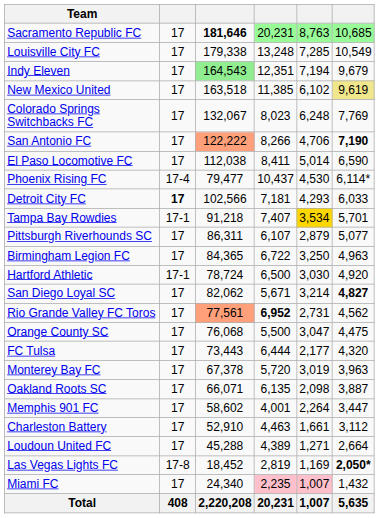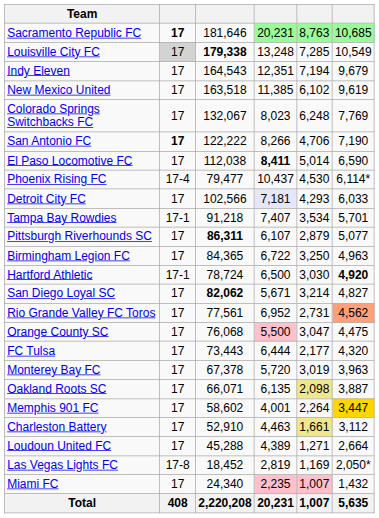(178, 33) normal -> (178, 33) bold
(225, 33) bold -> (225, 33) normal
(178, 52) no background -> (178, 52) lightgrey background
(225, 52) normal -> (225, 52) bold
(225, 71) lightgreen background -> (225, 71) no background
(353, 90) khaki background -> (353, 90) no background
(178, 141) normal -> (178, 141) bold
(225, 141) lightsalmon background -> (225, 141) no background
(353, 141) bold -> (353, 141) normal
(275, 160) normal -> (275, 160) bold
(178, 198) bold -> (178, 198) normal
(275, 198) no background -> (275, 198) lavender background
(314, 217) gold background -> (314, 217) no background
(225, 236) normal -> (225, 236) bold
(353, 274) normal -> (353, 274) bold
(225, 293) normal -> (225, 293) bold
(353, 293) bold -> (353, 293) normal
(225, 312) lightsalmon background -> (225, 312) no background
(275, 312) bold -> (275, 312) normal
(353, 312) no background -> (353, 312) lightsalmon background
(275, 332) no background -> (275, 332) pink background
(314, 389) no background -> (314, 389) khaki background
(353, 408) no background -> (353, 408) gold background
(314, 427) no background -> (314, 427) khaki background
(353, 465) bold -> (353, 465) normal
